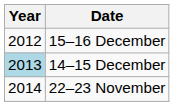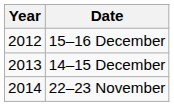(25, 64) lightblue background -> (25, 64) no background
